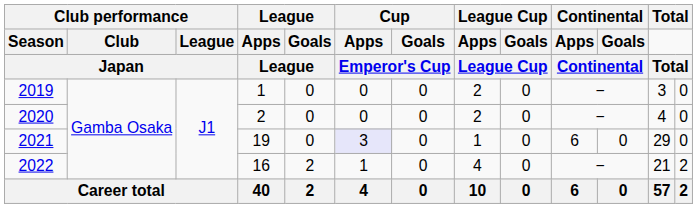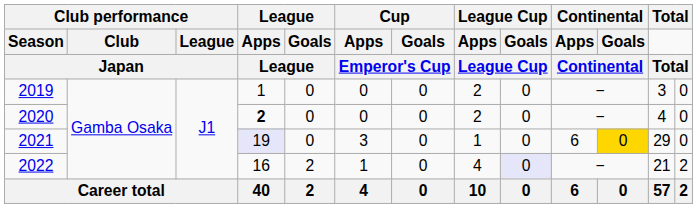(261, 116) normal -> (261, 116) bold
(261, 141) no background -> (261, 141) lavender background
(364, 141) lavender background -> (364, 141) no background
(623, 141) no background -> (623, 141) gold background
(526, 166) no background -> (526, 166) lavender background
